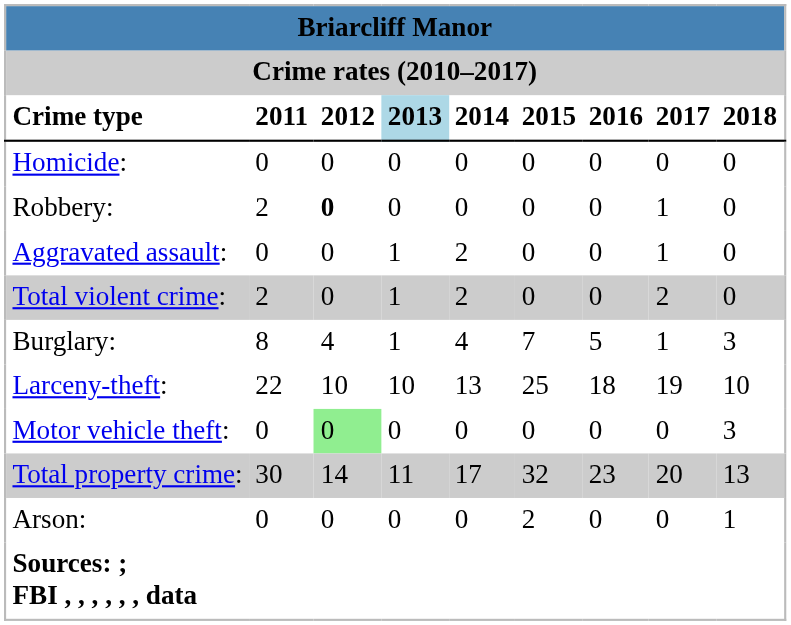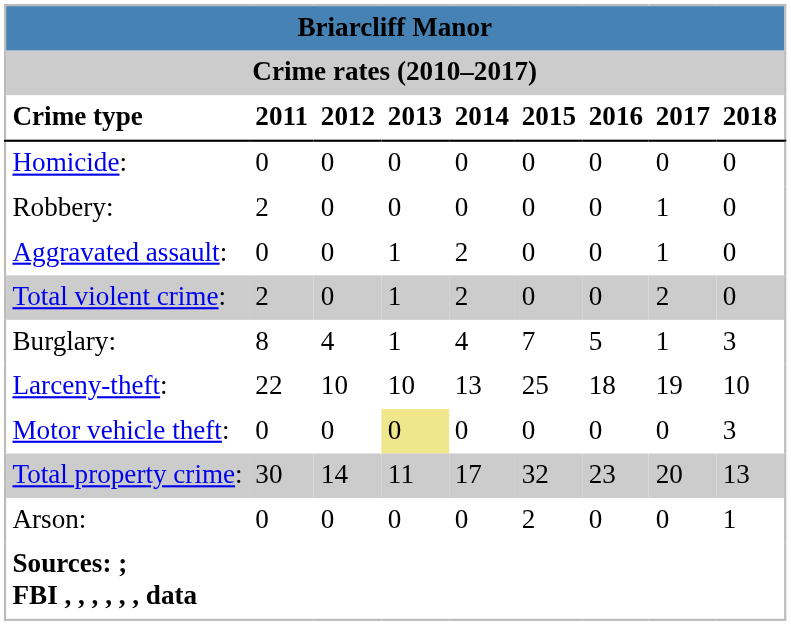(415, 116) lightblue background -> (415, 116) no background
(328, 208) bold -> (328, 208) normal
(328, 430) lightgreen background -> (328, 430) no background
(395, 430) no background -> (395, 430) khaki background
